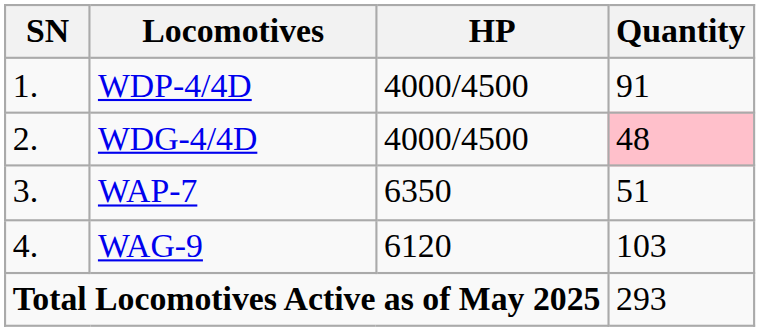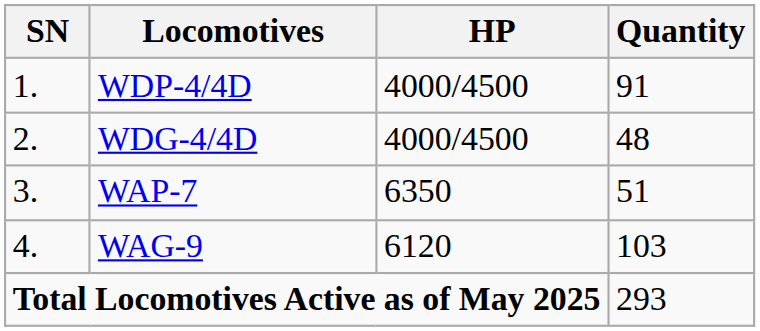(633, 138) pink background -> (633, 138) no background
